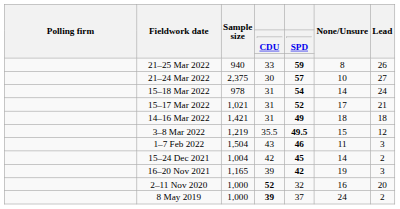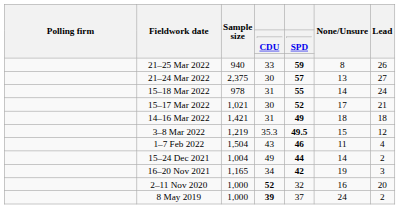(342, 78) 10 -> (342, 78) 13
(299, 92) 54 -> (299, 92) 55
(269, 105) 31 -> (269, 105) 30
(269, 131) 35.5 -> (269, 131) 35.3
(382, 145) 3 -> (382, 145) 4
(269, 158) 42 -> (269, 158) 49
(299, 158) 45 -> (299, 158) 44
(269, 171) 39 -> (269, 171) 34
